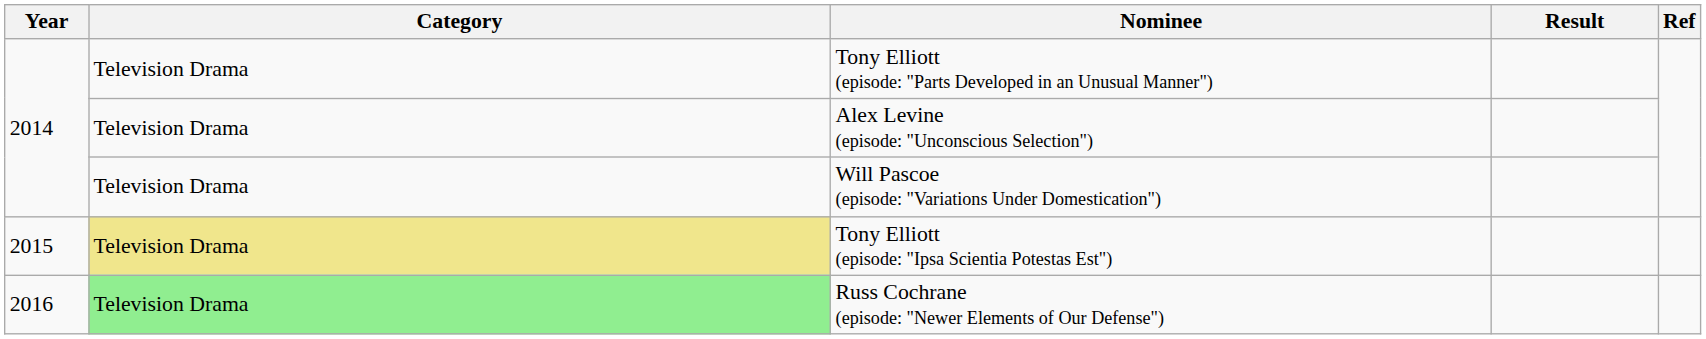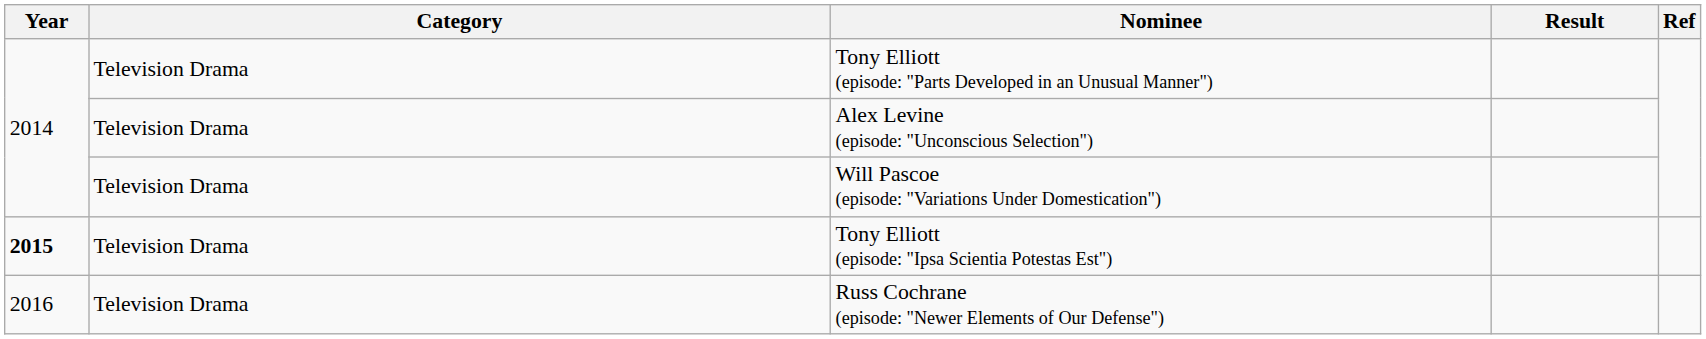(31, 245) normal -> (31, 245) bold
(171, 245) khaki background -> (171, 245) no background
(171, 304) lightgreen background -> (171, 304) no background
